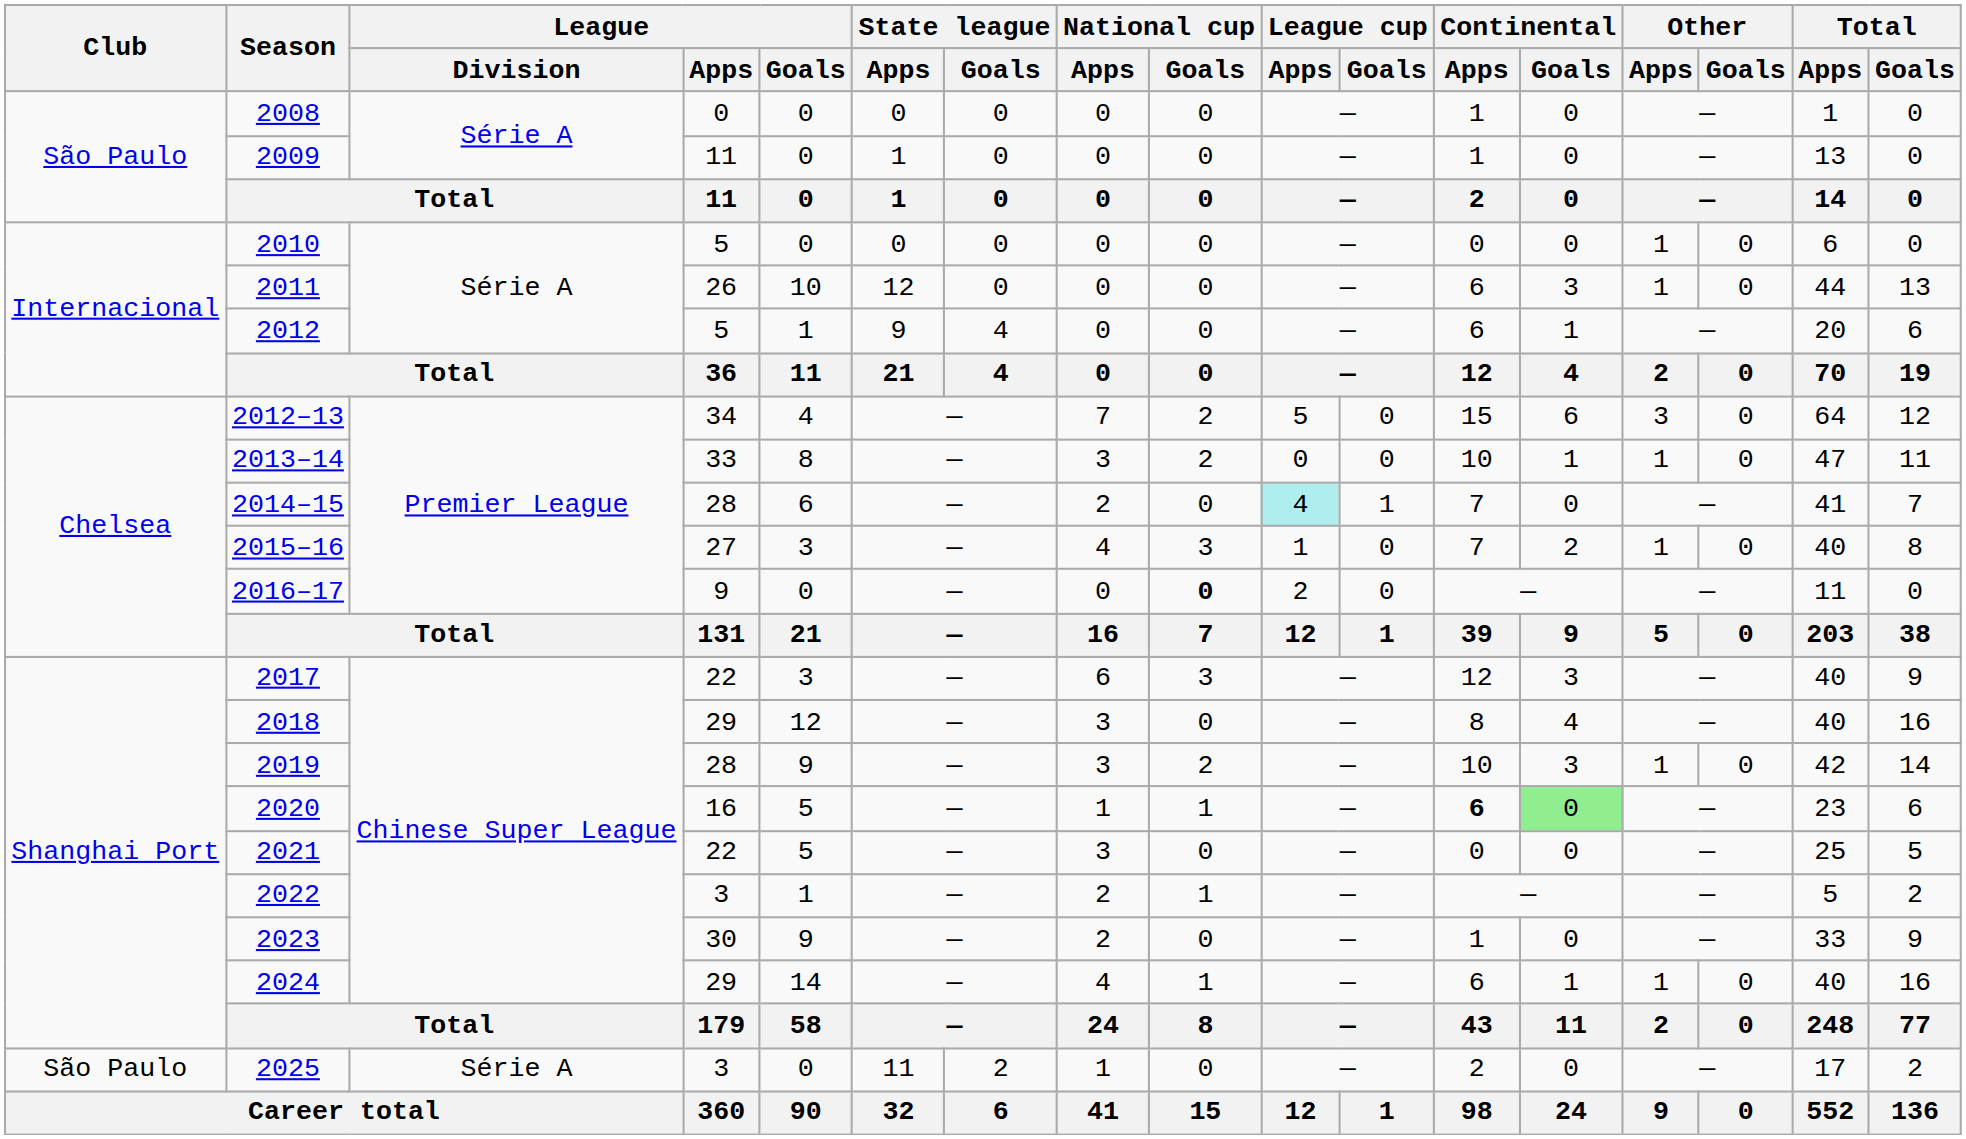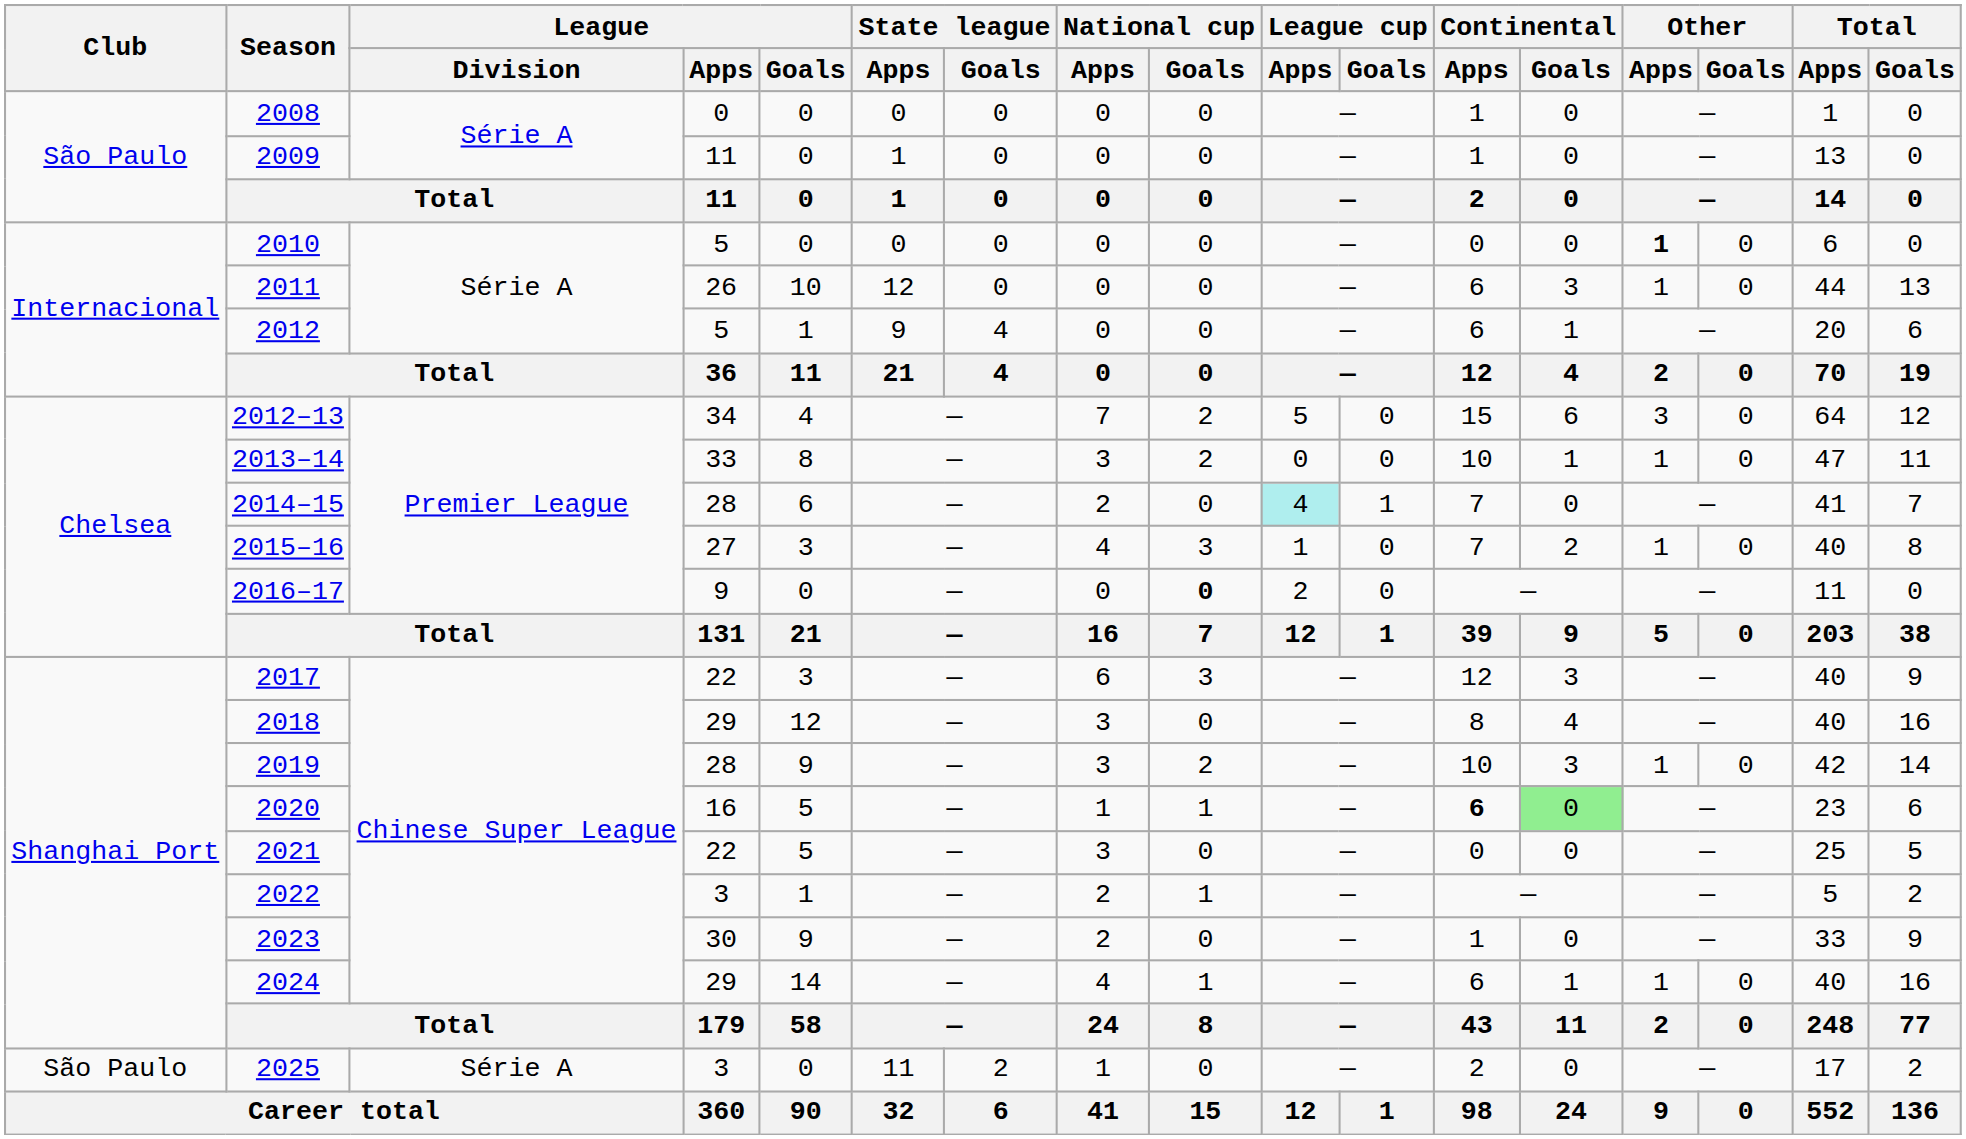(1661, 244) normal -> (1661, 244) bold
